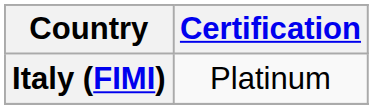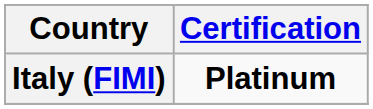(270, 78) normal -> (270, 78) bold
